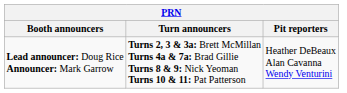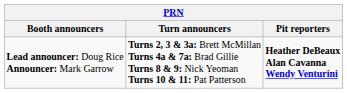(301, 62) normal -> (303, 62) bold
